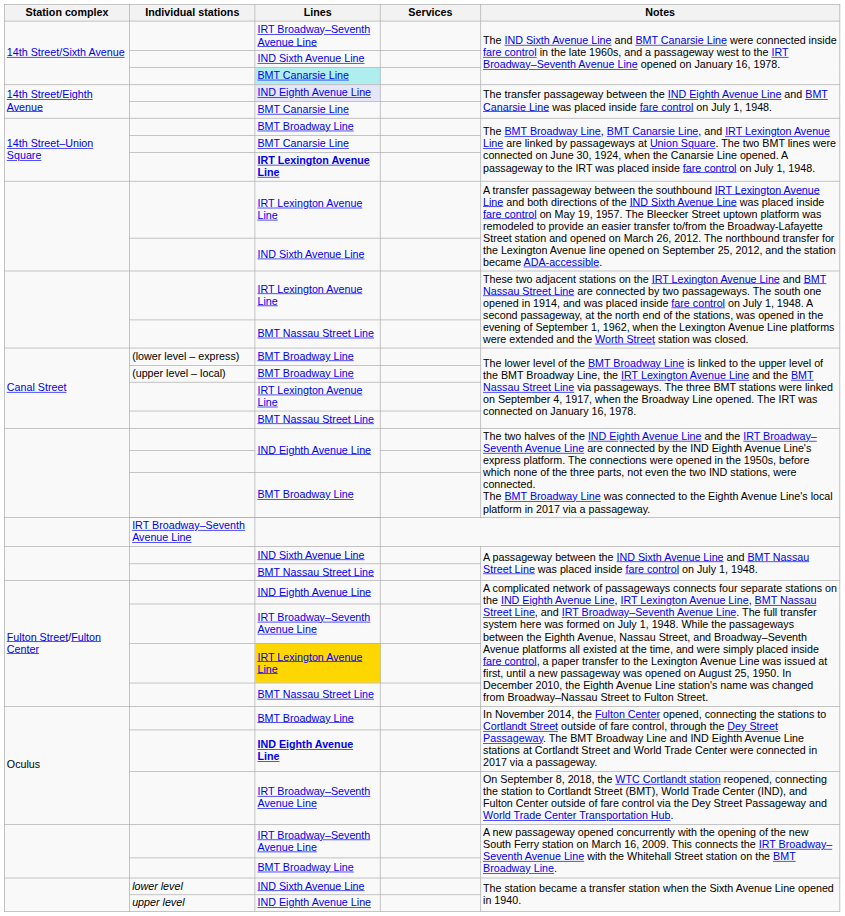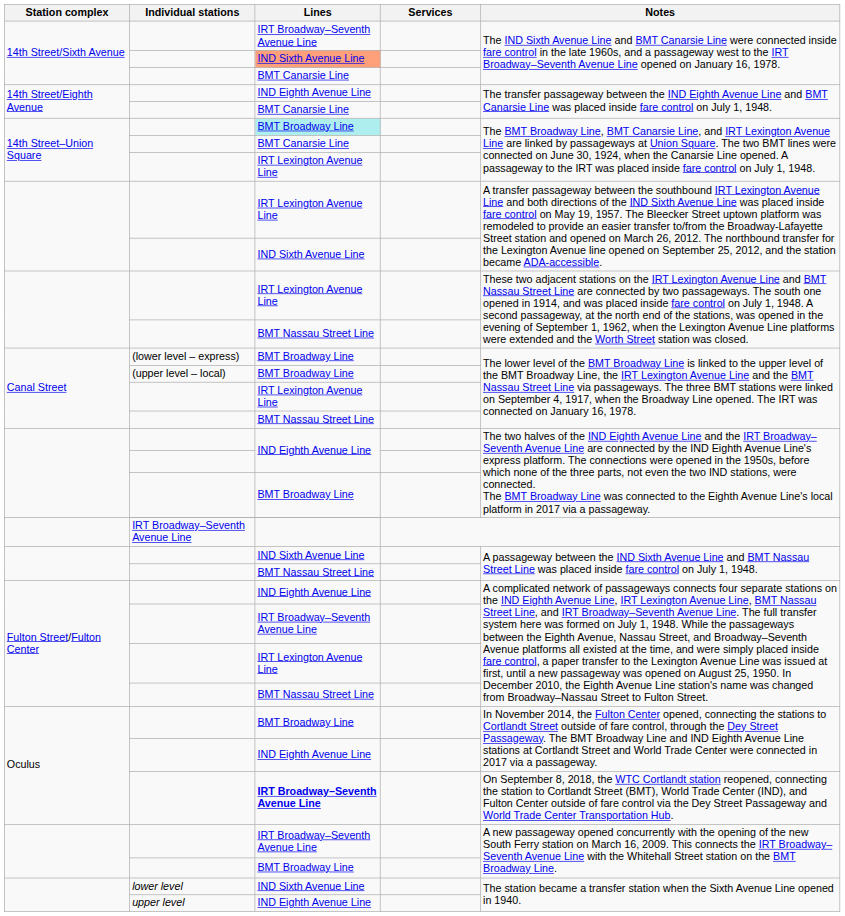(311, 59) no background -> (311, 59) lightsalmon background
(303, 76) paleturquoise background -> (303, 76) no background
(314, 93) lavender background -> (314, 93) no background
(306, 127) no background -> (306, 127) paleturquoise background
(314, 167) bold -> (310, 167) normal
(310, 663) gold background -> (310, 663) no background
(305, 750) bold -> (314, 755) normal
(314, 798) normal -> (317, 798) bold
